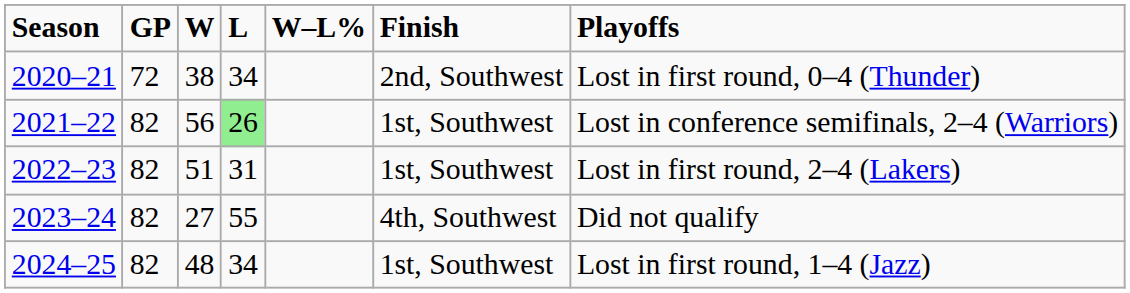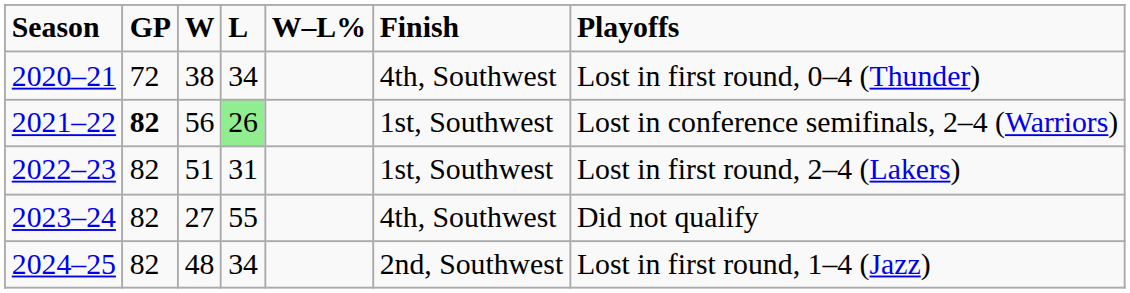(471, 75) 2nd, Southwest -> (468, 75) 4th, Southwest
(145, 122) normal -> (145, 122) bold
(466, 264) 1st, Southwest -> (471, 264) 2nd, Southwest
